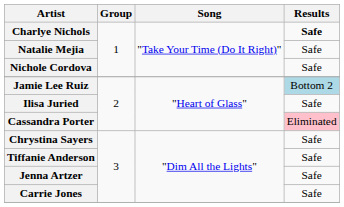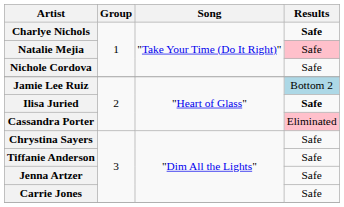(312, 49) no background -> (312, 49) pink background
(312, 103) normal -> (312, 103) bold
